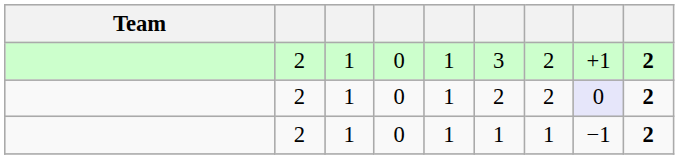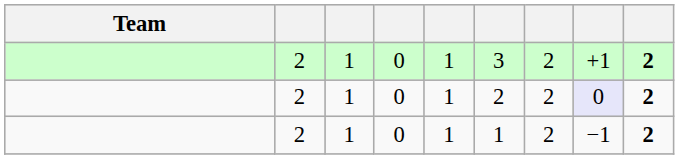(549, 135) 1 -> (549, 135) 2
